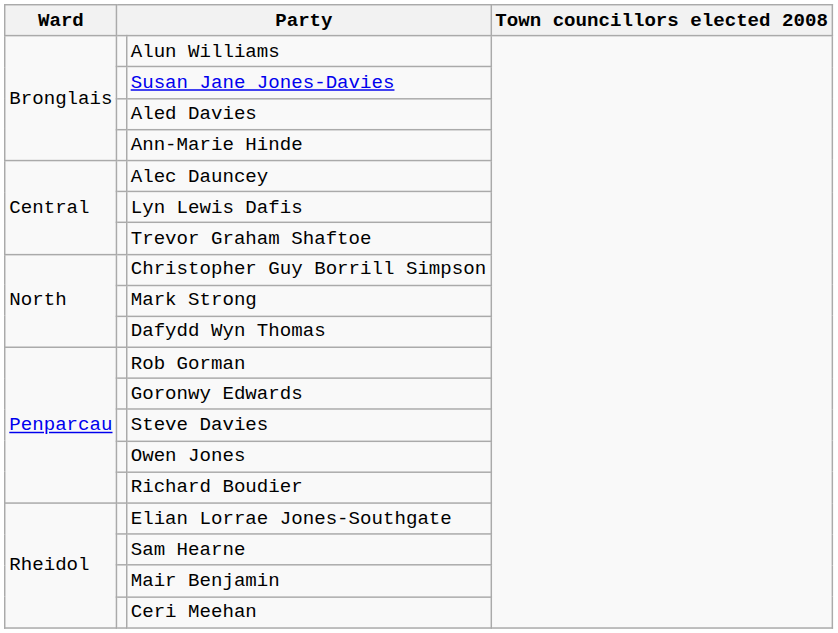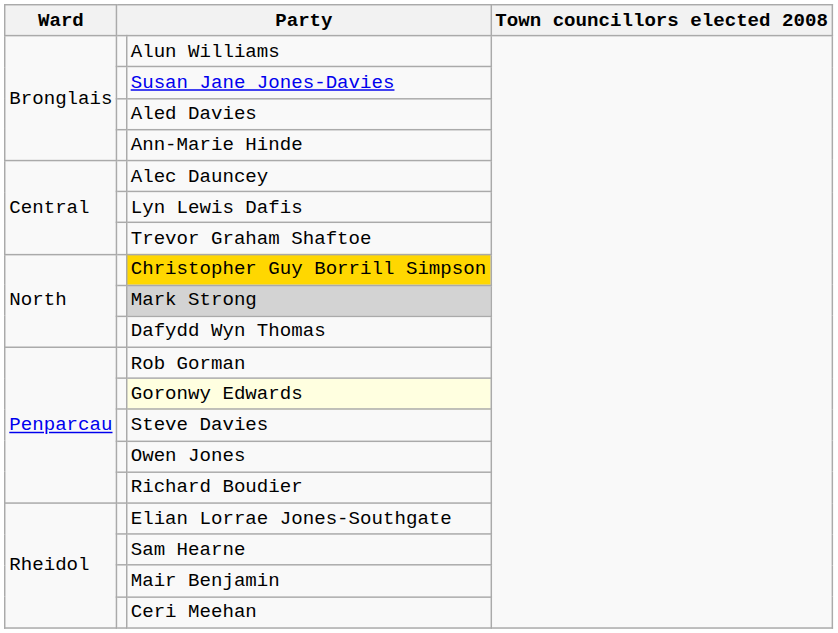(308, 269) no background -> (308, 269) gold background
(194, 301) no background -> (194, 301) lightgrey background
(217, 394) no background -> (217, 394) lightyellow background
